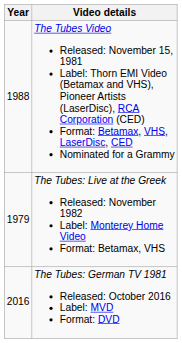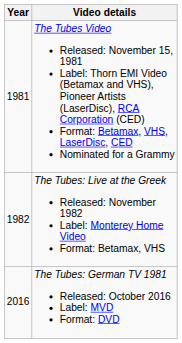(18, 96) 1988 -> (18, 96) 1981
(18, 219) 1979 -> (18, 219) 1982
